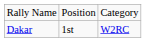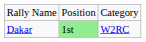(68, 29) no background -> (68, 29) lightgreen background
